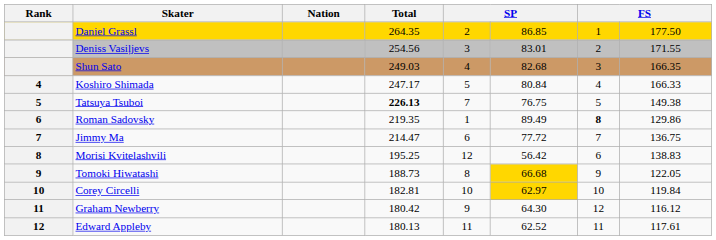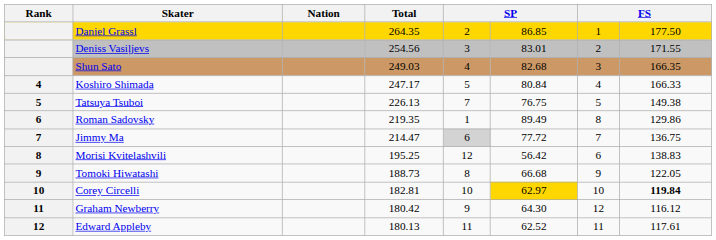(404, 102) bold -> (404, 102) normal
(598, 119) bold -> (598, 119) normal
(467, 137) no background -> (467, 137) lightgrey background
(534, 173) gold background -> (534, 173) no background
(665, 191) normal -> (665, 191) bold
